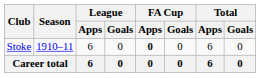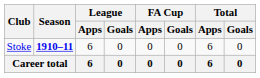(55, 47) normal -> (55, 47) bold
(150, 47) bold -> (150, 47) normal
